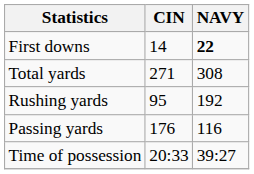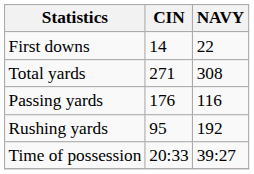(205, 45) bold -> (205, 45) normal
rows swapped: (58, 100) <-> (56, 127)
